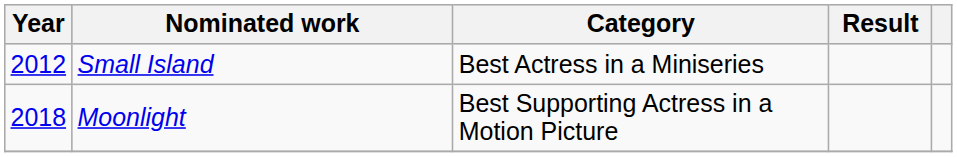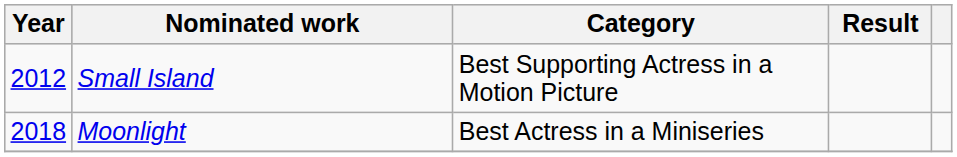(611, 63) Best Actress in a Miniseries -> (616, 77) Best Supporting Actress in a Motion Picture
(616, 117) Best Supporting Actress in a Motion Picture -> (611, 131) Best Actress in a Miniseries
